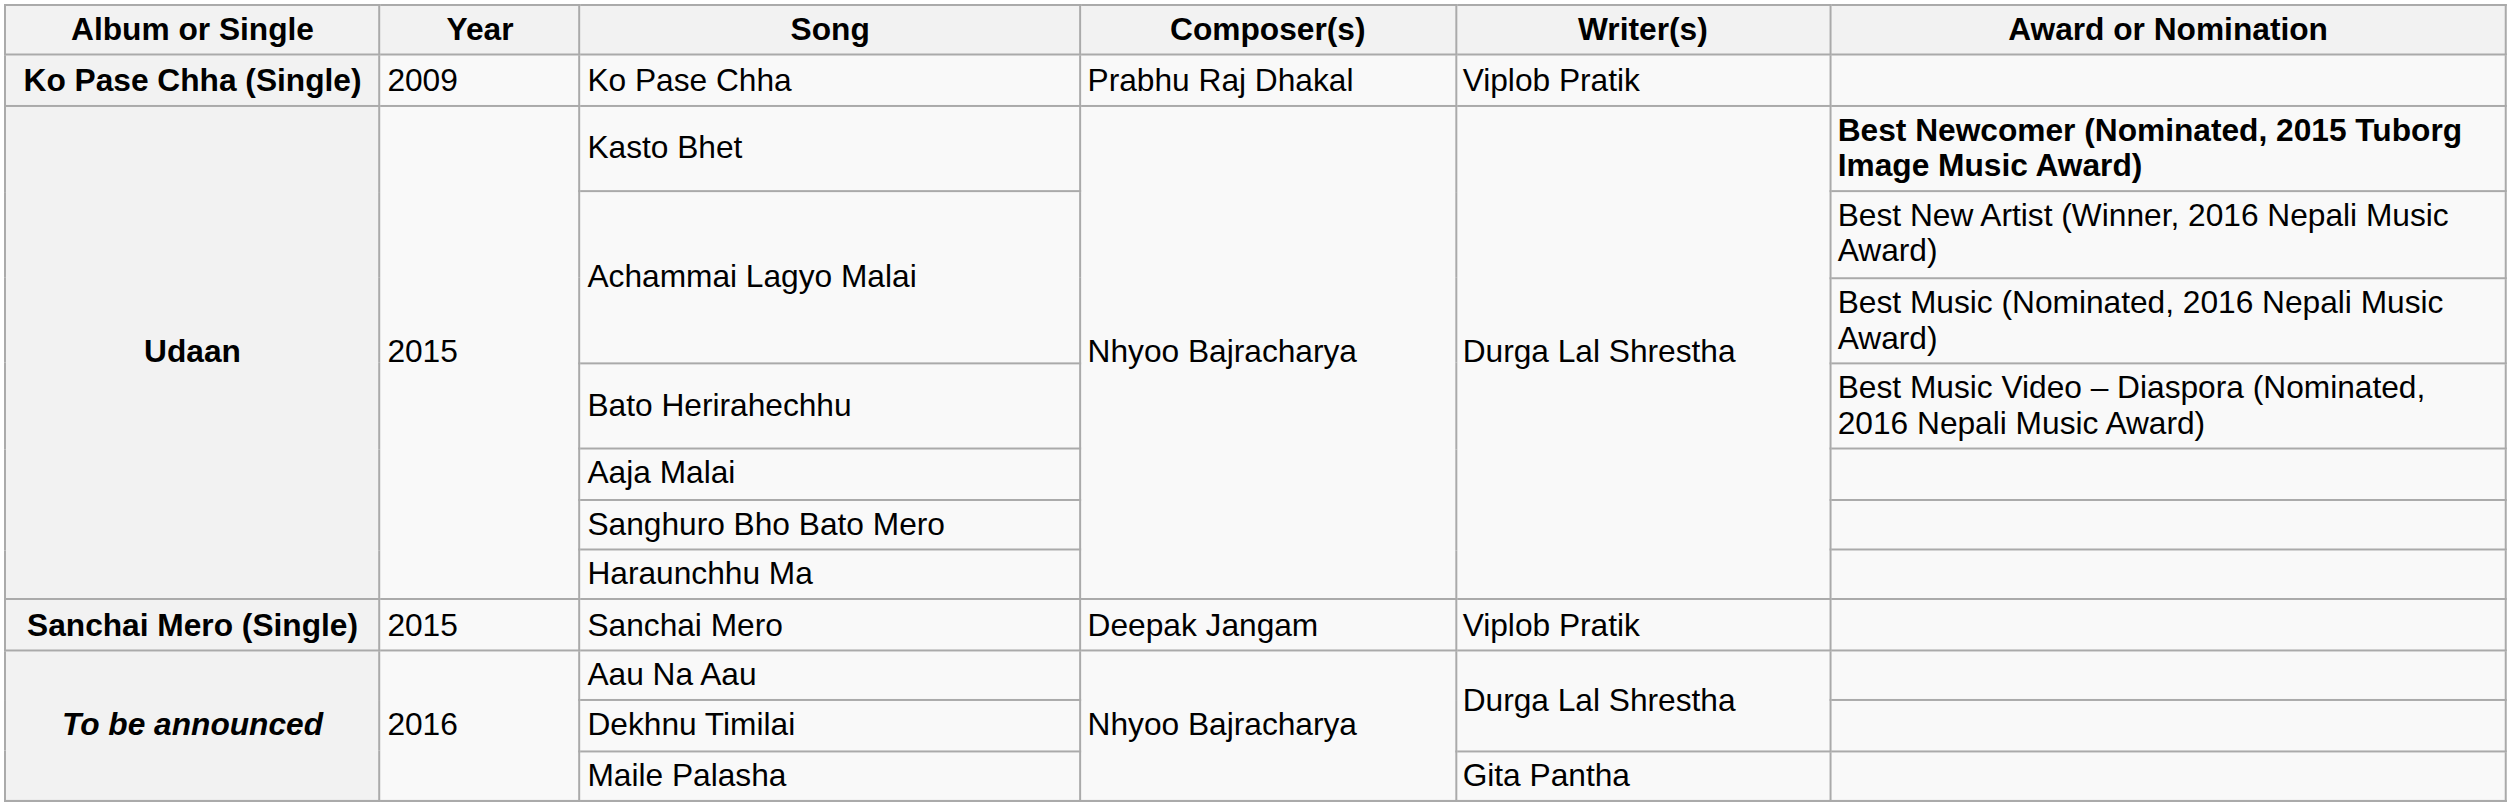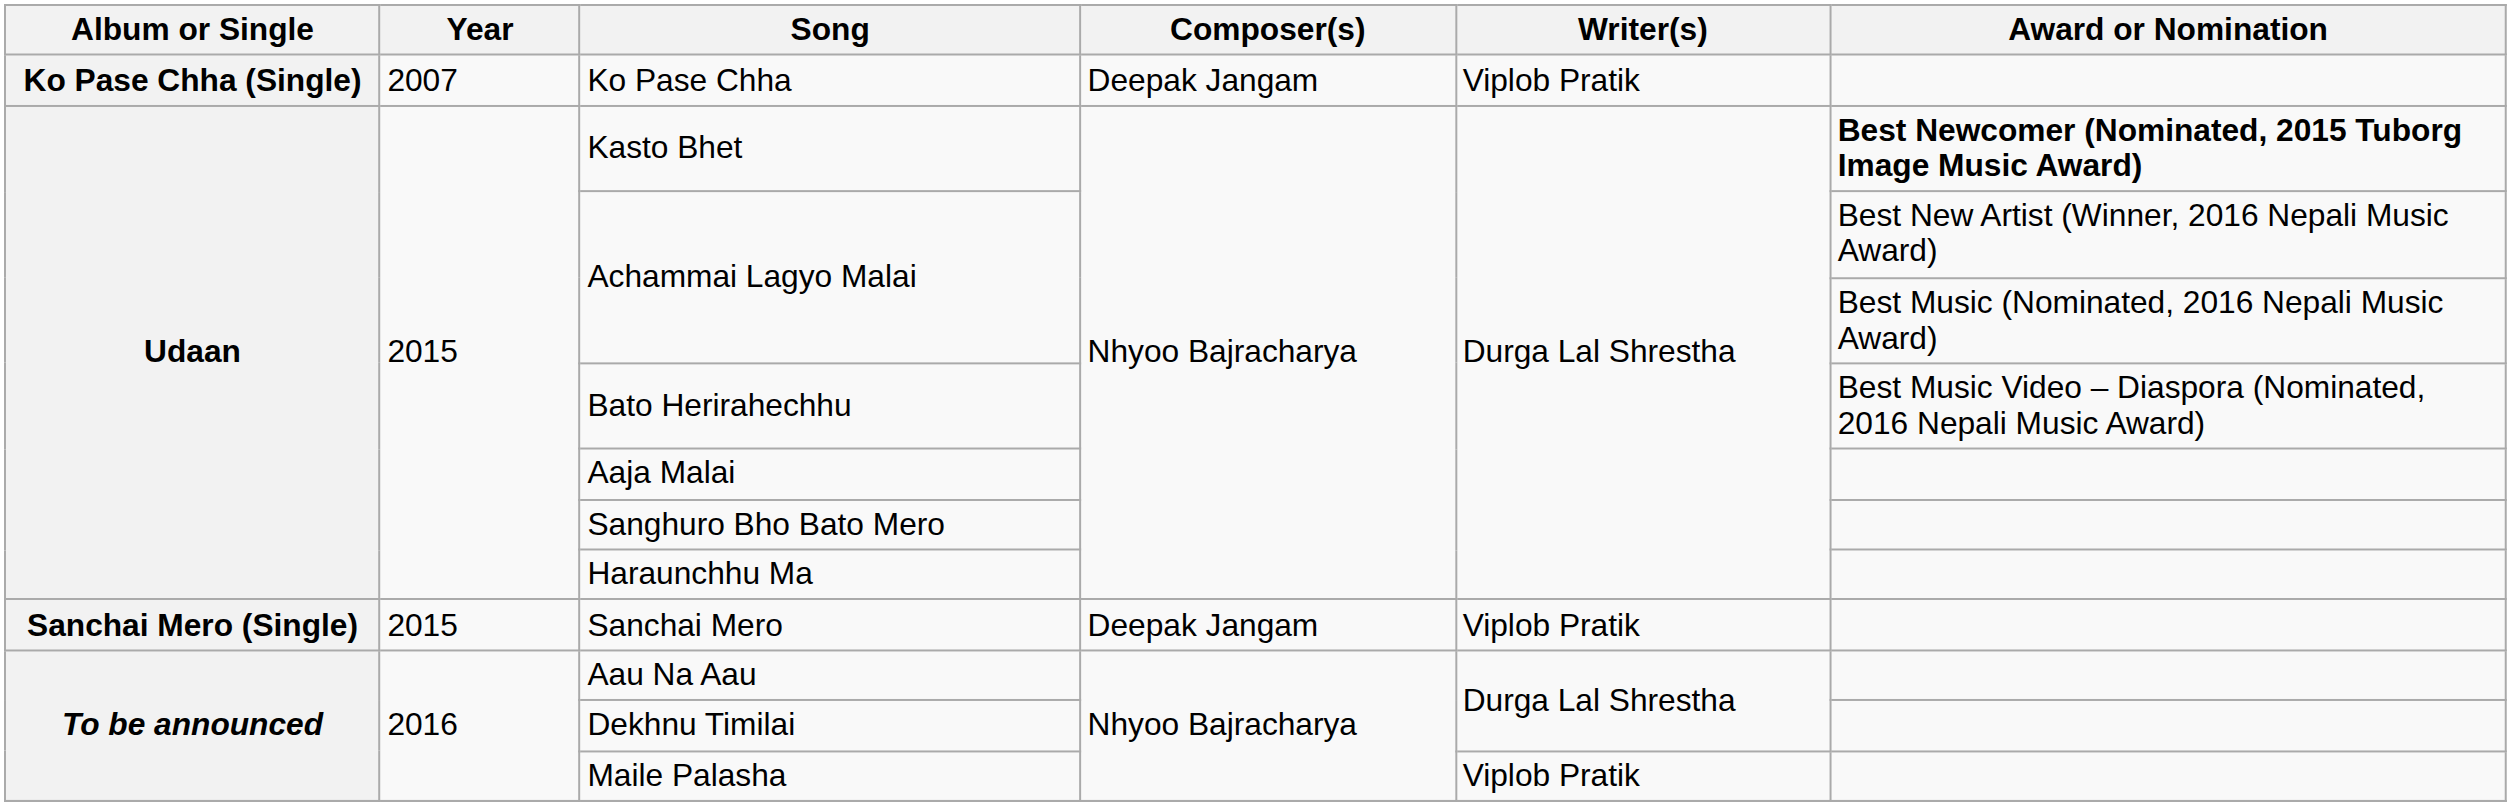(423, 79) 2009 -> (423, 79) 2007
(1221, 79) Prabhu Raj Dhakal -> (1203, 79) Deepak Jangam
(1546, 775) Gita Pantha -> (1551, 775) Viplob Pratik
